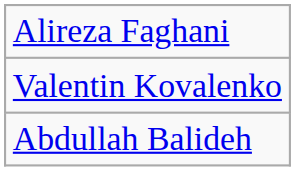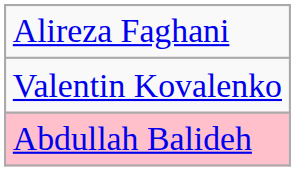(132, 138) no background -> (132, 138) pink background
